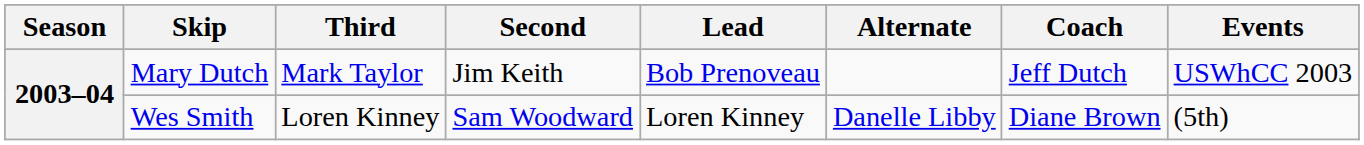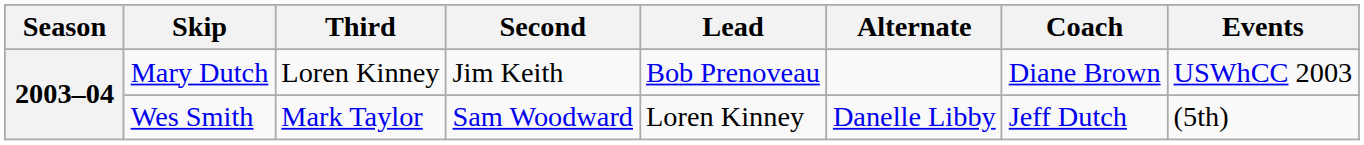(352, 71) Mark Taylor -> (360, 71) Loren Kinney
(1068, 71) Jeff Dutch -> (1085, 71) Diane Brown
(360, 116) Loren Kinney -> (352, 116) Mark Taylor
(1085, 116) Diane Brown -> (1068, 116) Jeff Dutch
